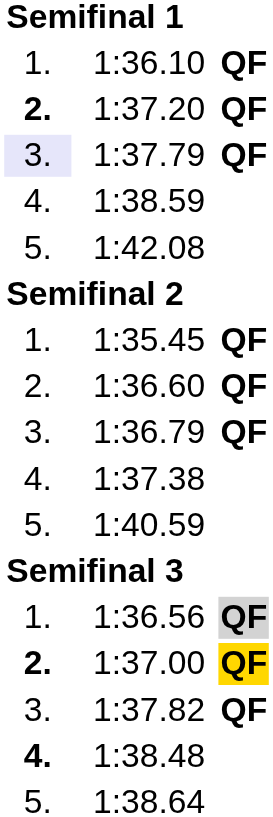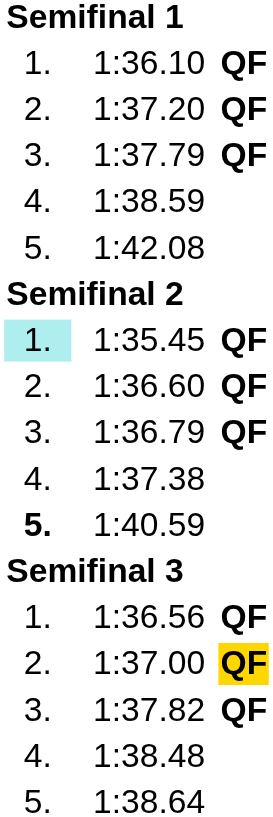(38, 109) bold -> (38, 109) normal
(38, 155) lavender background -> (38, 155) no background
(38, 340) no background -> (38, 340) paleturquoise background
(38, 524) normal -> (38, 524) bold
(244, 617) lightgrey background -> (244, 617) no background
(38, 663) bold -> (38, 663) normal
(38, 755) bold -> (38, 755) normal
